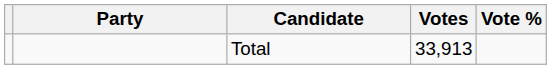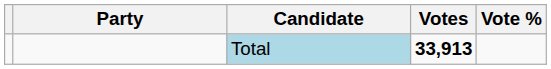(251, 49) no background -> (251, 49) lightblue background
(444, 49) normal -> (444, 49) bold
